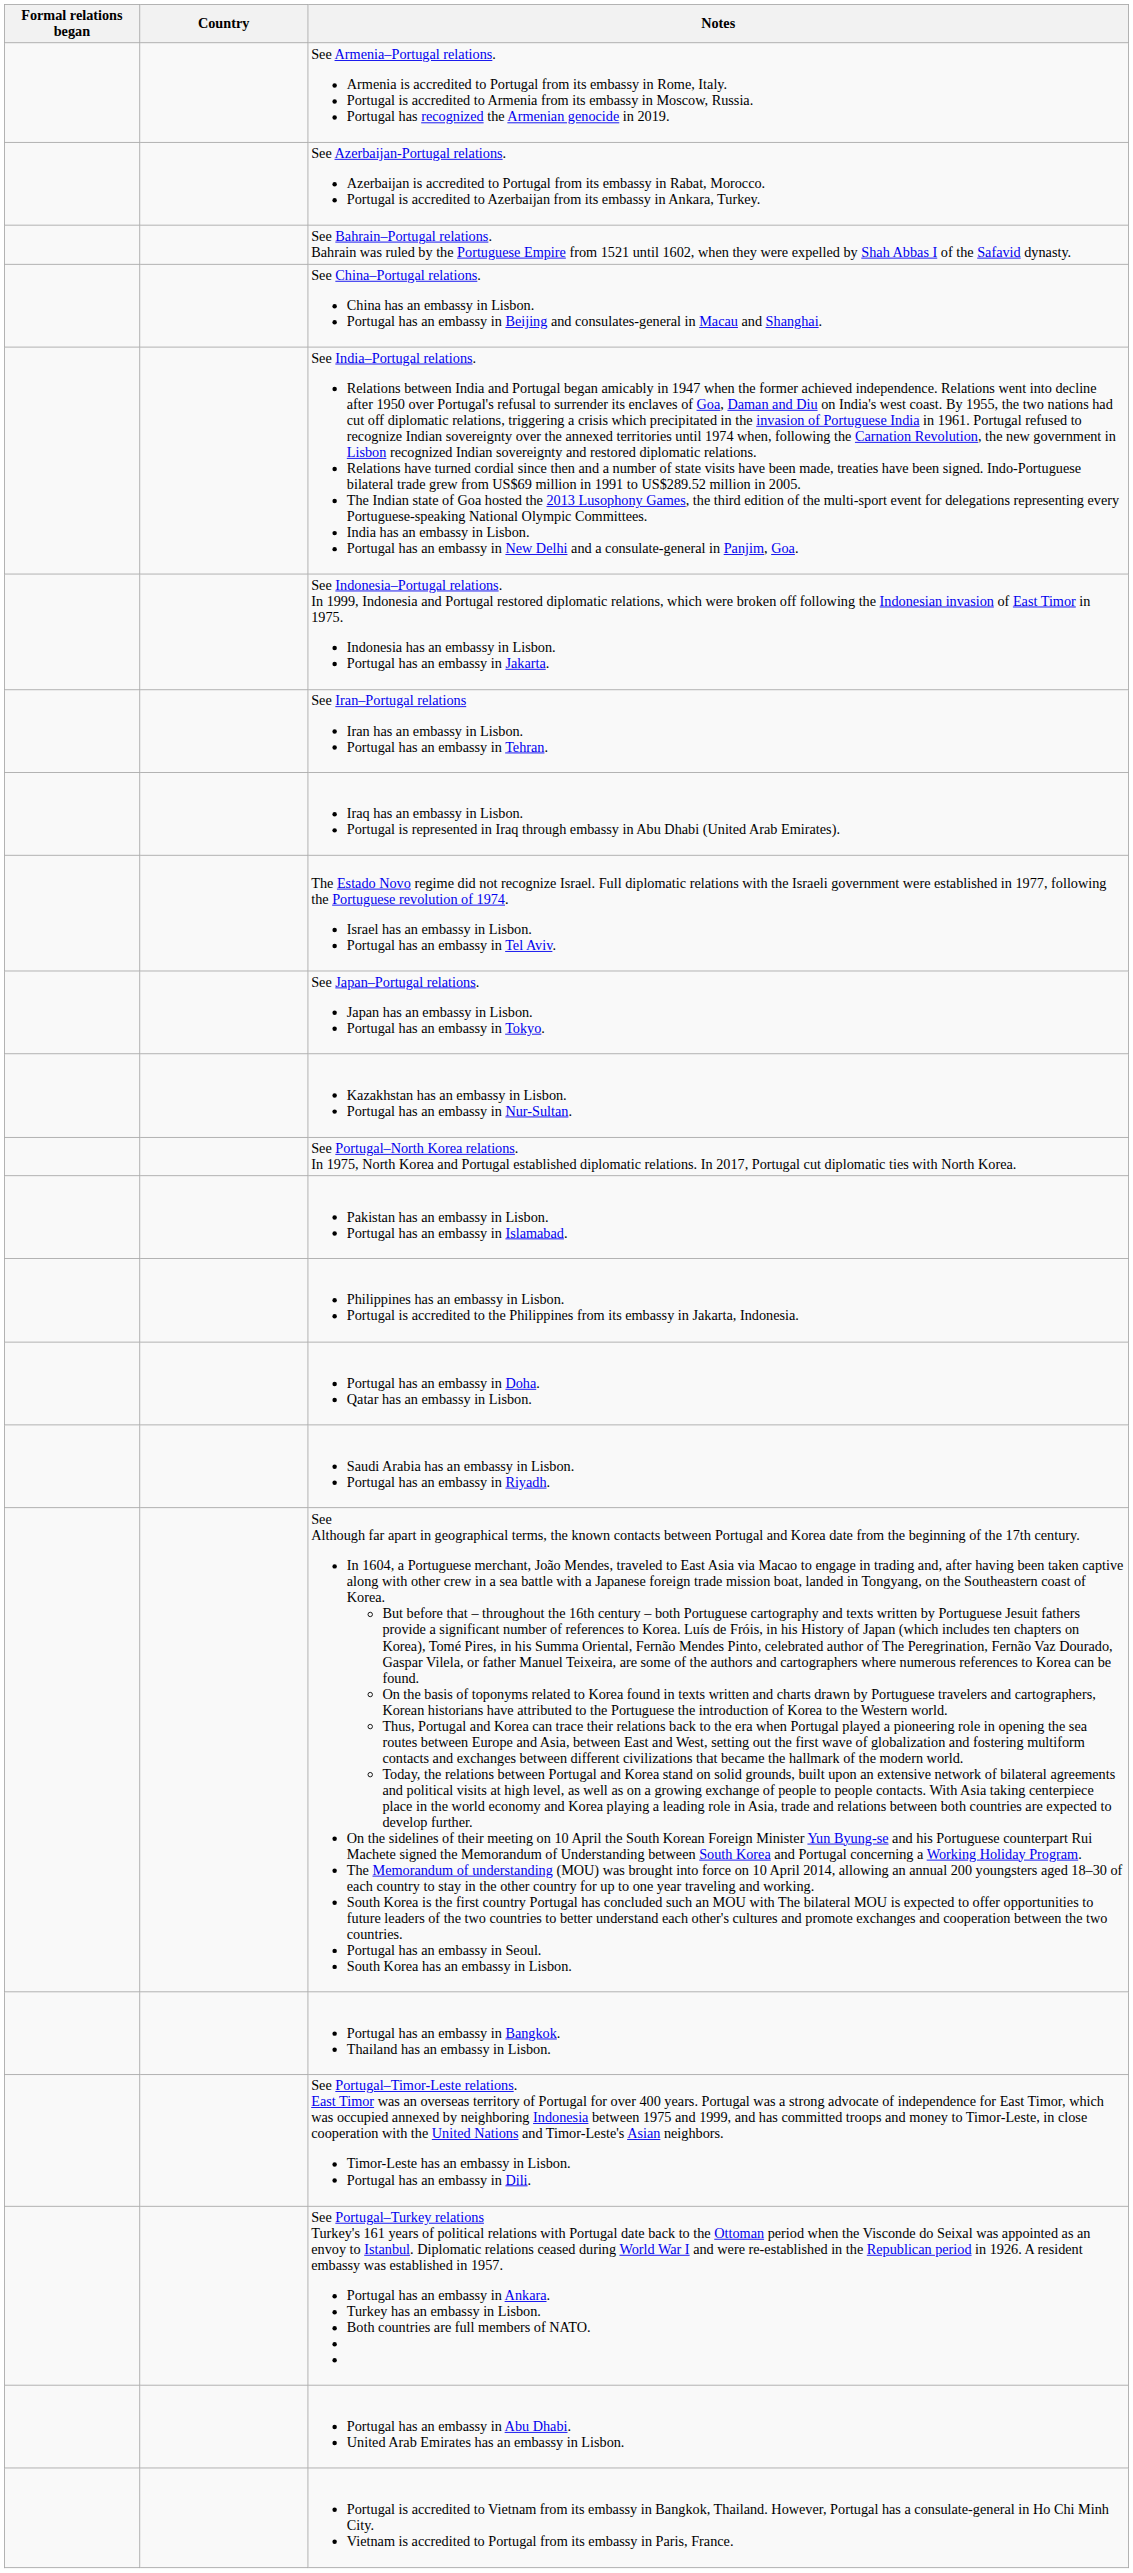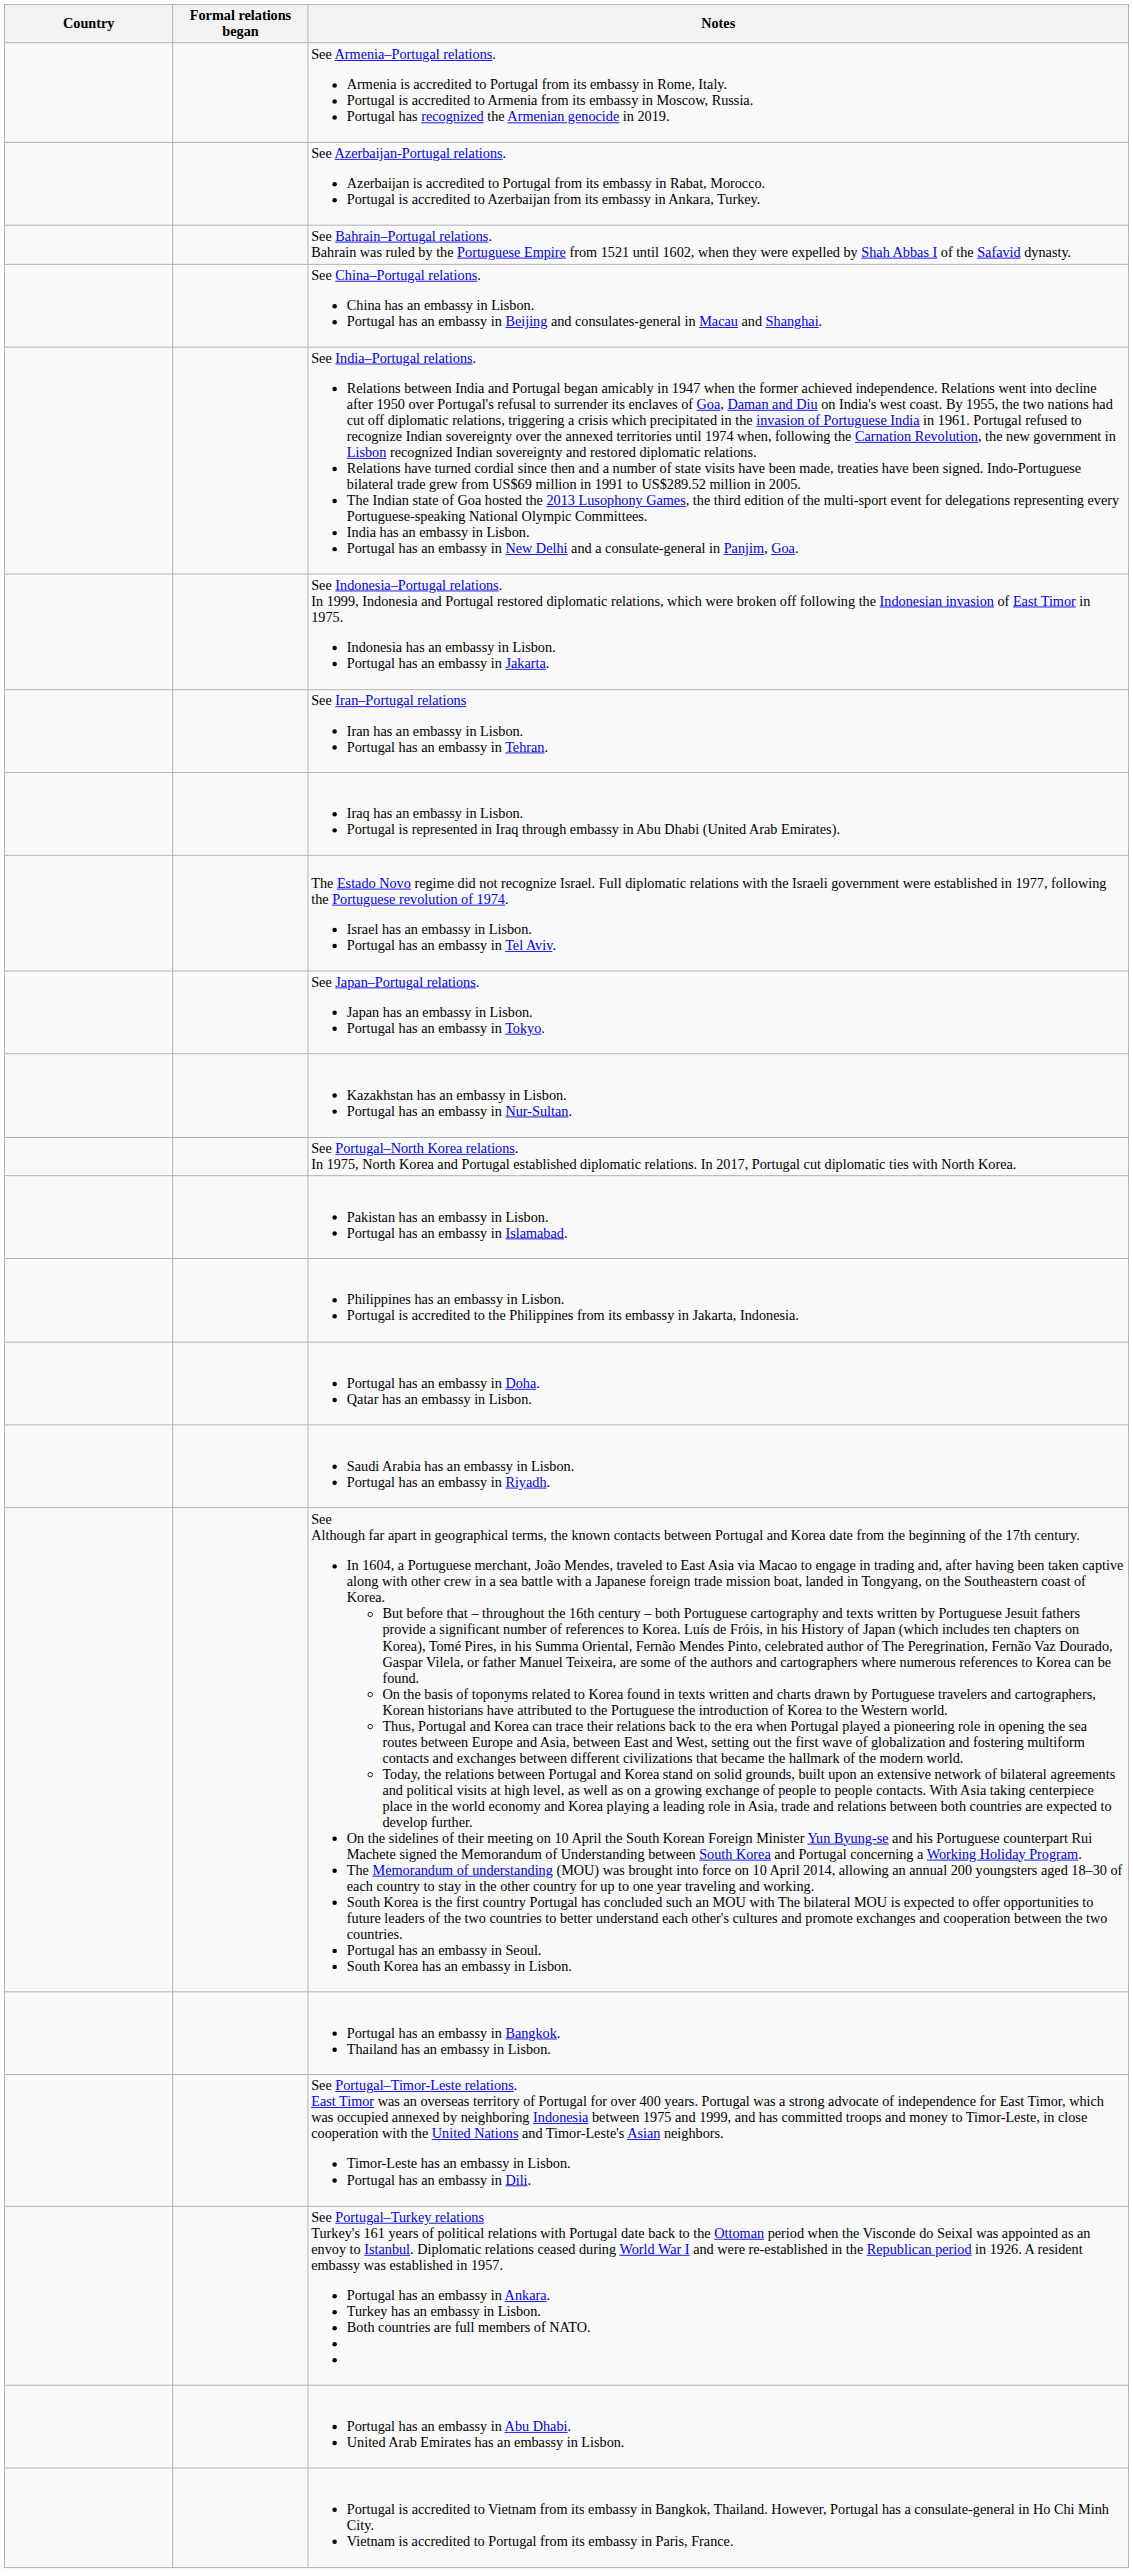columns swapped: (224, 23) <-> (72, 23)
